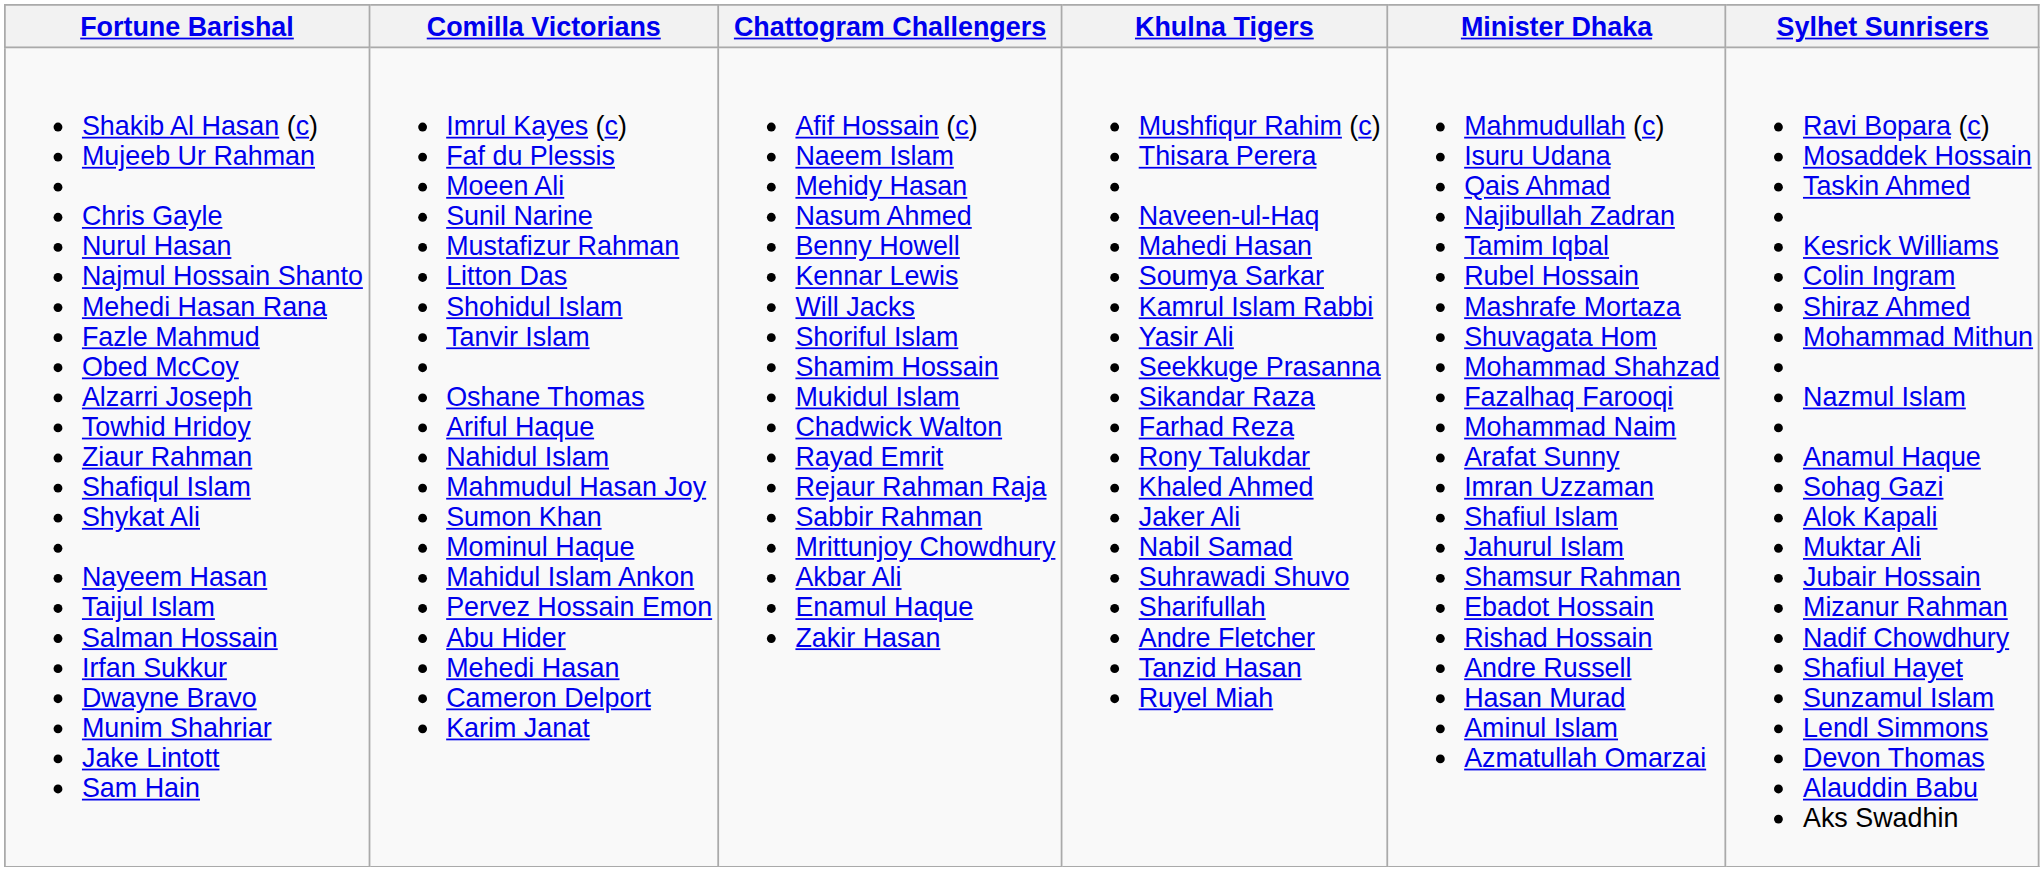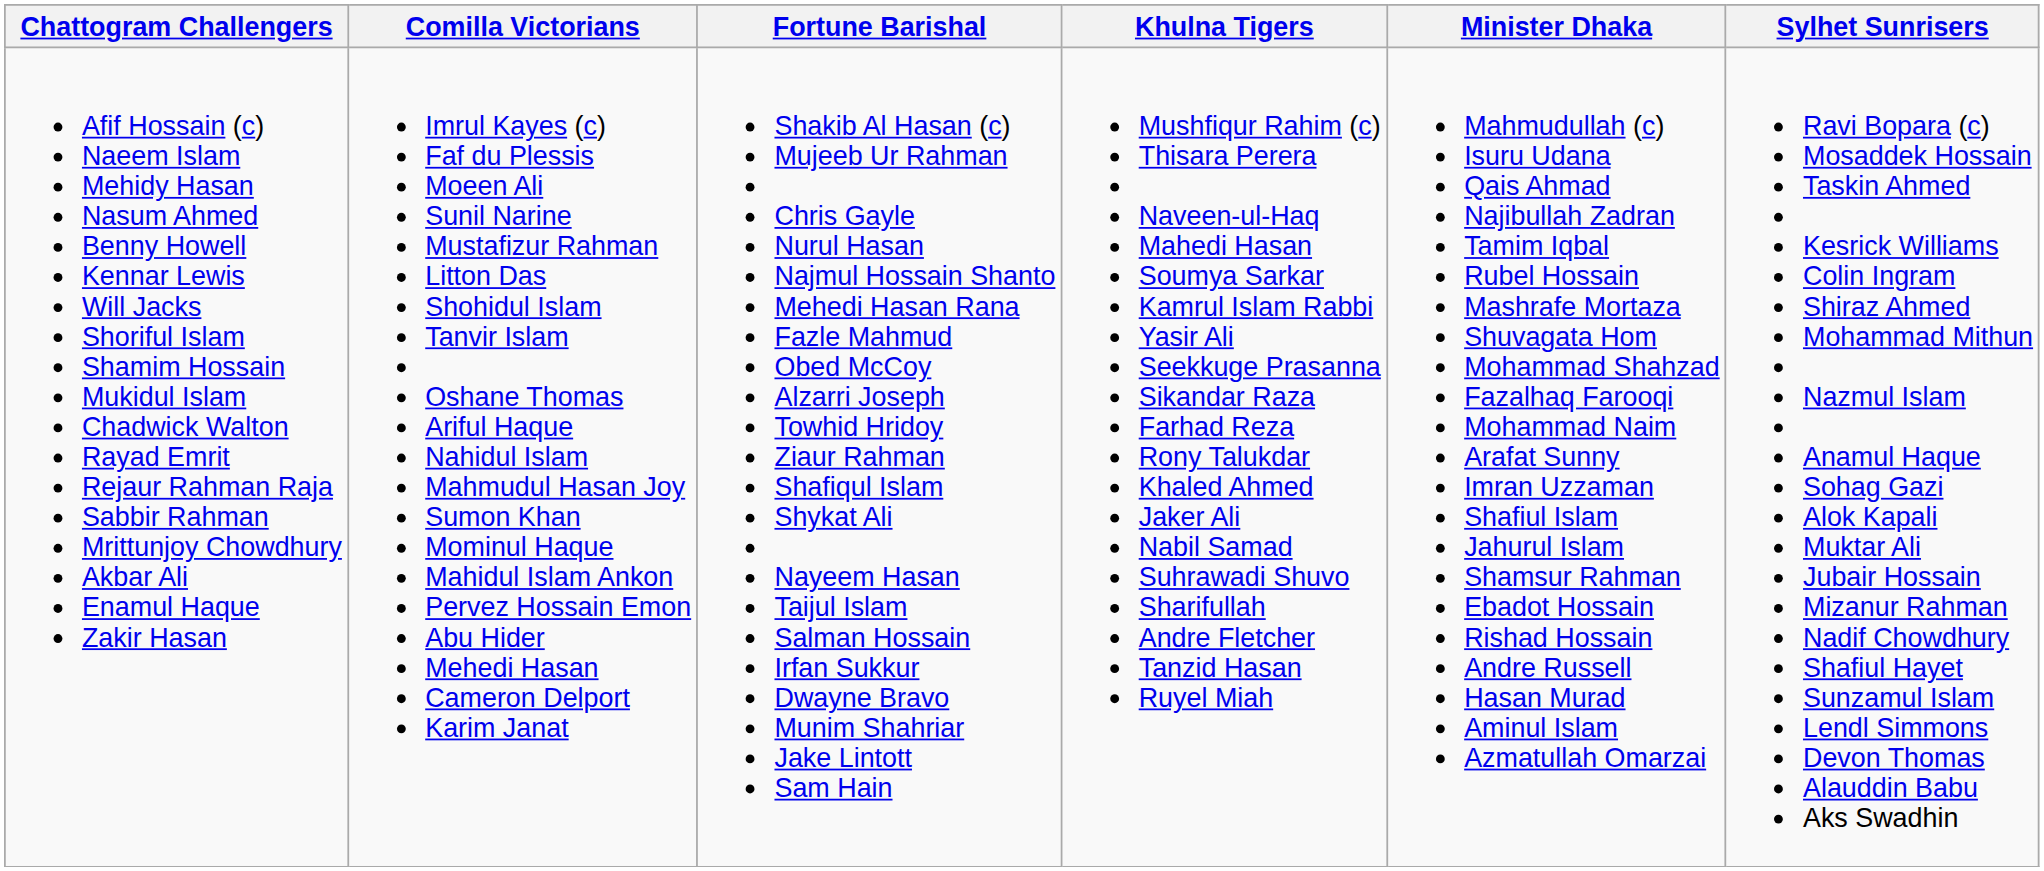columns swapped: (890, 26) <-> (187, 26)
